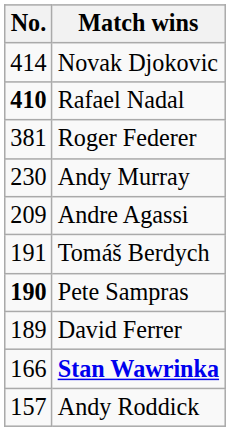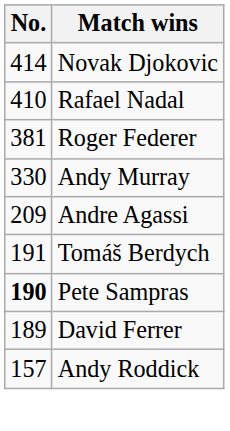(28, 100) bold -> (28, 100) normal
(28, 177) 230 -> (28, 177) 330
- row: (138, 368)
